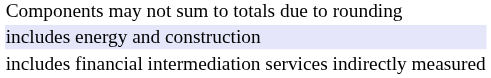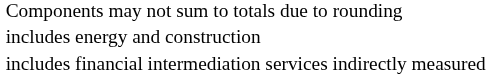(133, 37) lavender background -> (133, 37) no background
